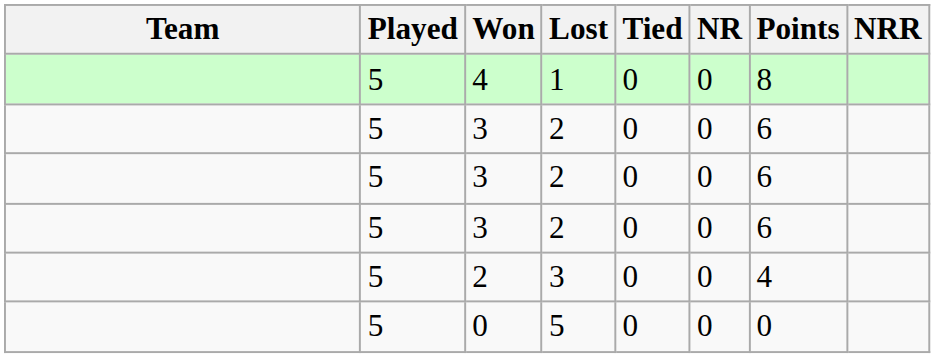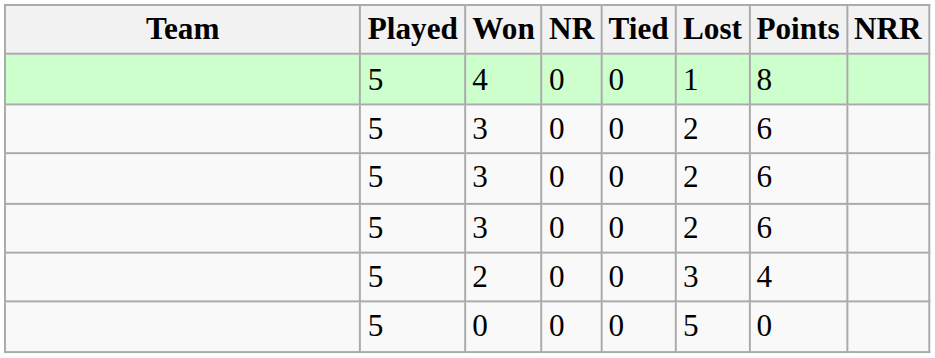columns swapped: (579, 29) <-> (719, 29)
